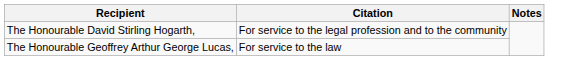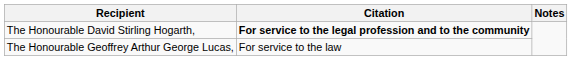(373, 30) normal -> (384, 30) bold
